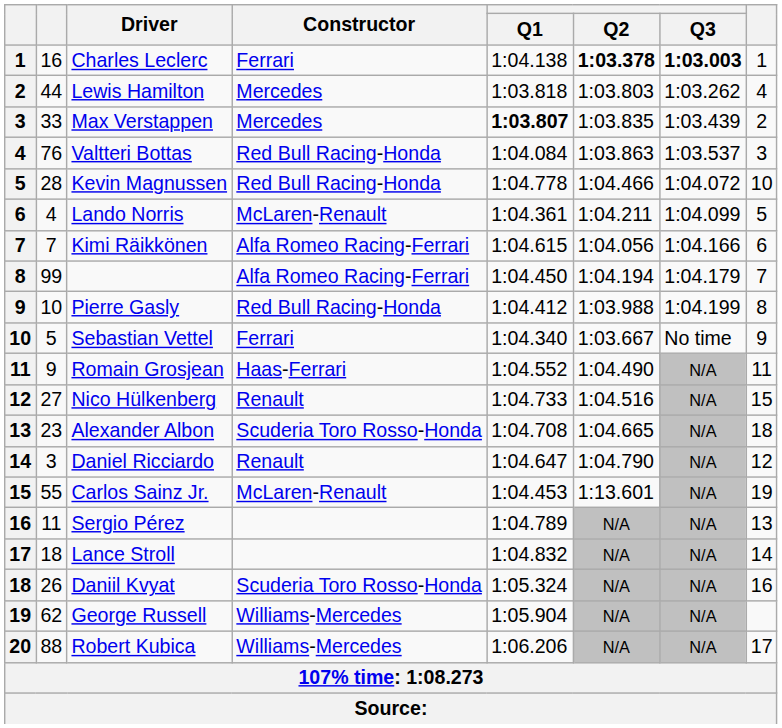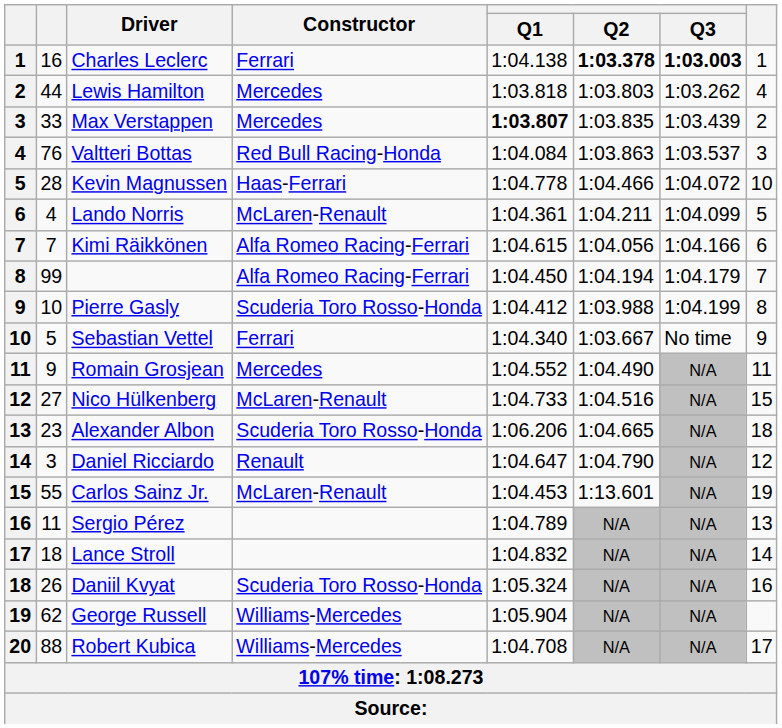(339, 183) Red Bull Racing-Honda -> (291, 183) Haas-Ferrari
(339, 307) Red Bull Racing-Honda -> (359, 307) Scuderia Toro Rosso-Honda
(291, 369) Haas-Ferrari -> (279, 369) Mercedes
(270, 399) Renault -> (311, 399) McLaren-Renault
(529, 430) 1:04.708 -> (529, 430) 1:06.206
(529, 646) 1:06.206 -> (529, 646) 1:04.708
